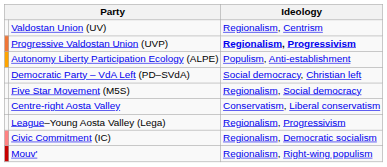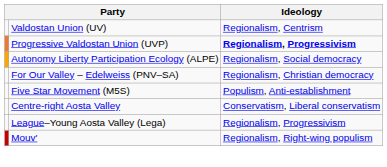(287, 59) Populism, Anti-establishment -> (292, 59) Regionalism, Social democracy
+ row: (95, 75)
- row: (100, 75)
(292, 91) Regionalism, Social democracy -> (287, 91) Populism, Anti-establishment
- row: (61, 138)
